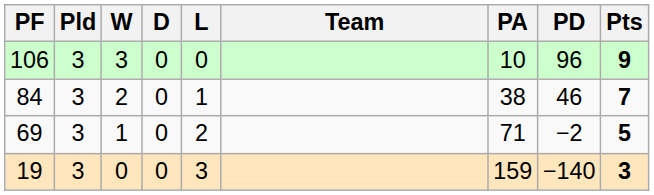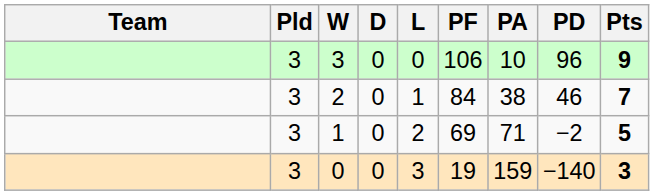columns swapped: (355, 23) <-> (30, 23)
